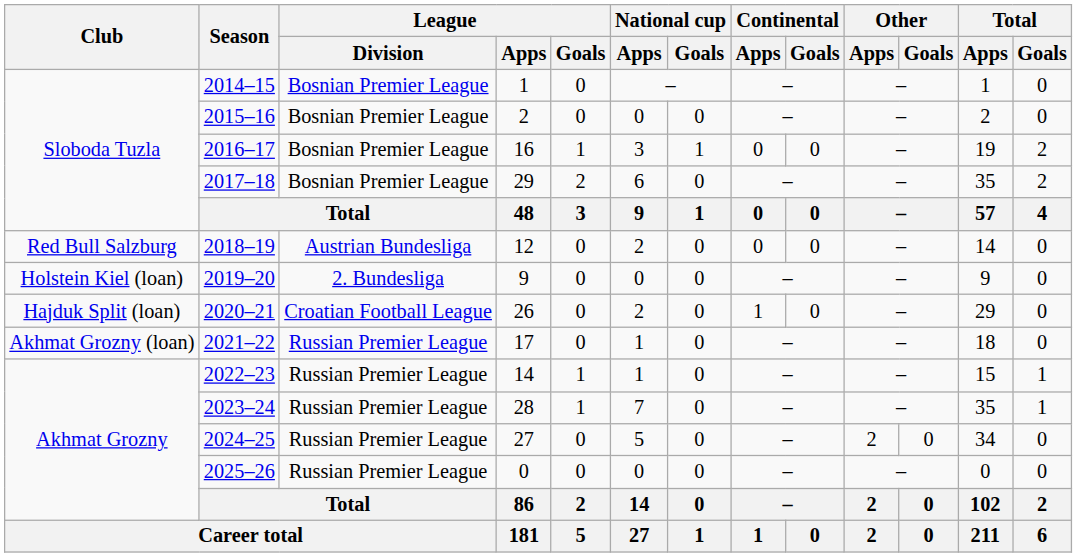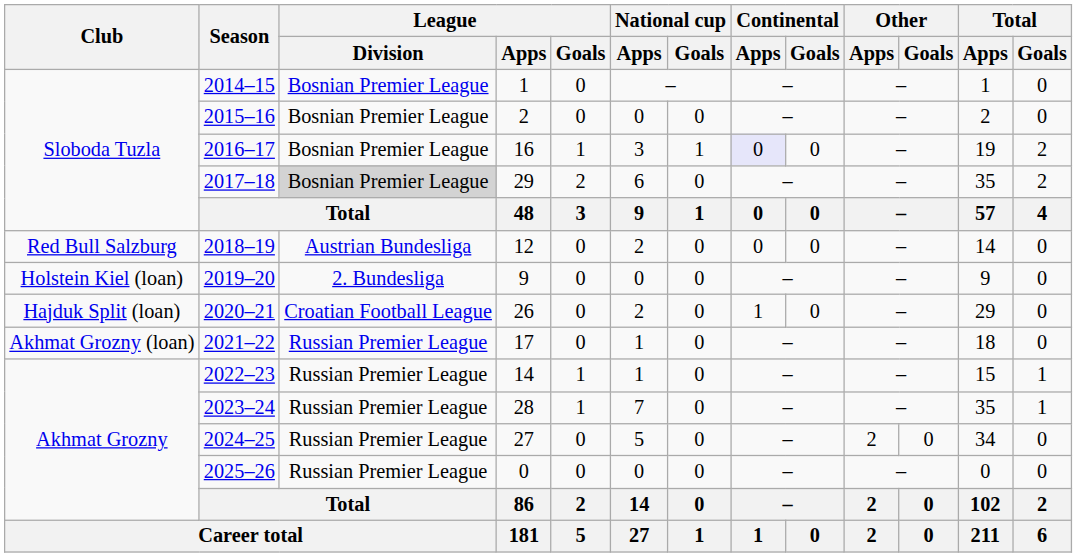(758, 149) no background -> (758, 149) lavender background
(388, 181) no background -> (388, 181) lightgrey background
